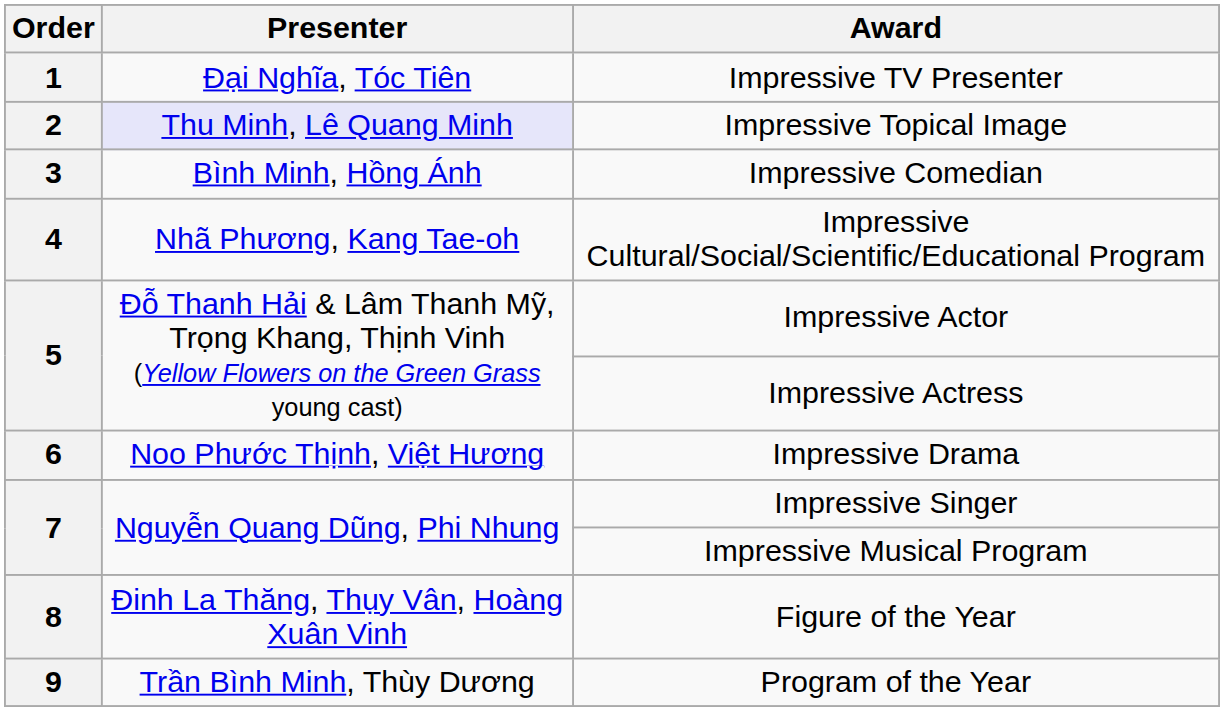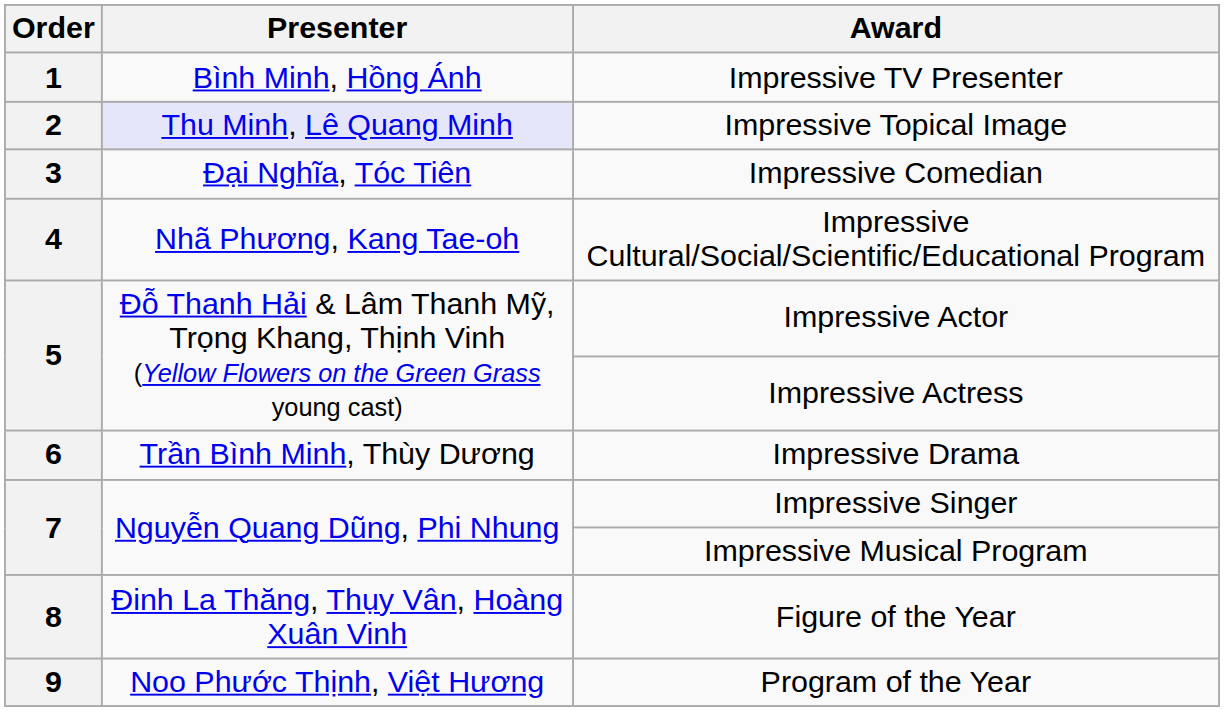(337, 76) Đại Nghĩa, Tóc Tiên -> (337, 76) Bình Minh, Hồng Ánh
(337, 173) Bình Minh, Hồng Ánh -> (337, 173) Đại Nghĩa, Tóc Tiên
(337, 454) Noo Phước Thịnh, Việt Hương -> (337, 454) Trần Bình Minh, Thùy Dương
(337, 681) Trần Bình Minh, Thùy Dương -> (337, 681) Noo Phước Thịnh, Việt Hương
